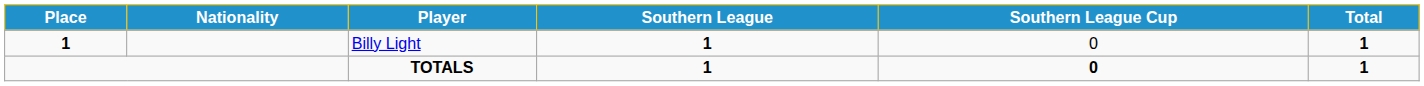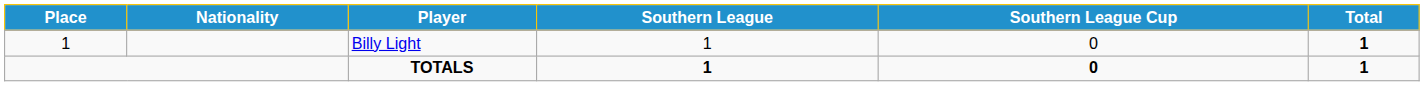(66, 43) bold -> (66, 43) normal
(707, 43) bold -> (707, 43) normal
